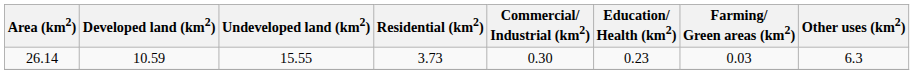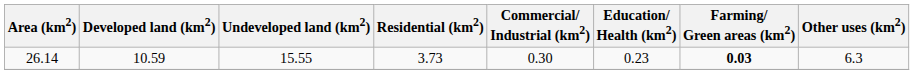(739, 58) normal -> (739, 58) bold
